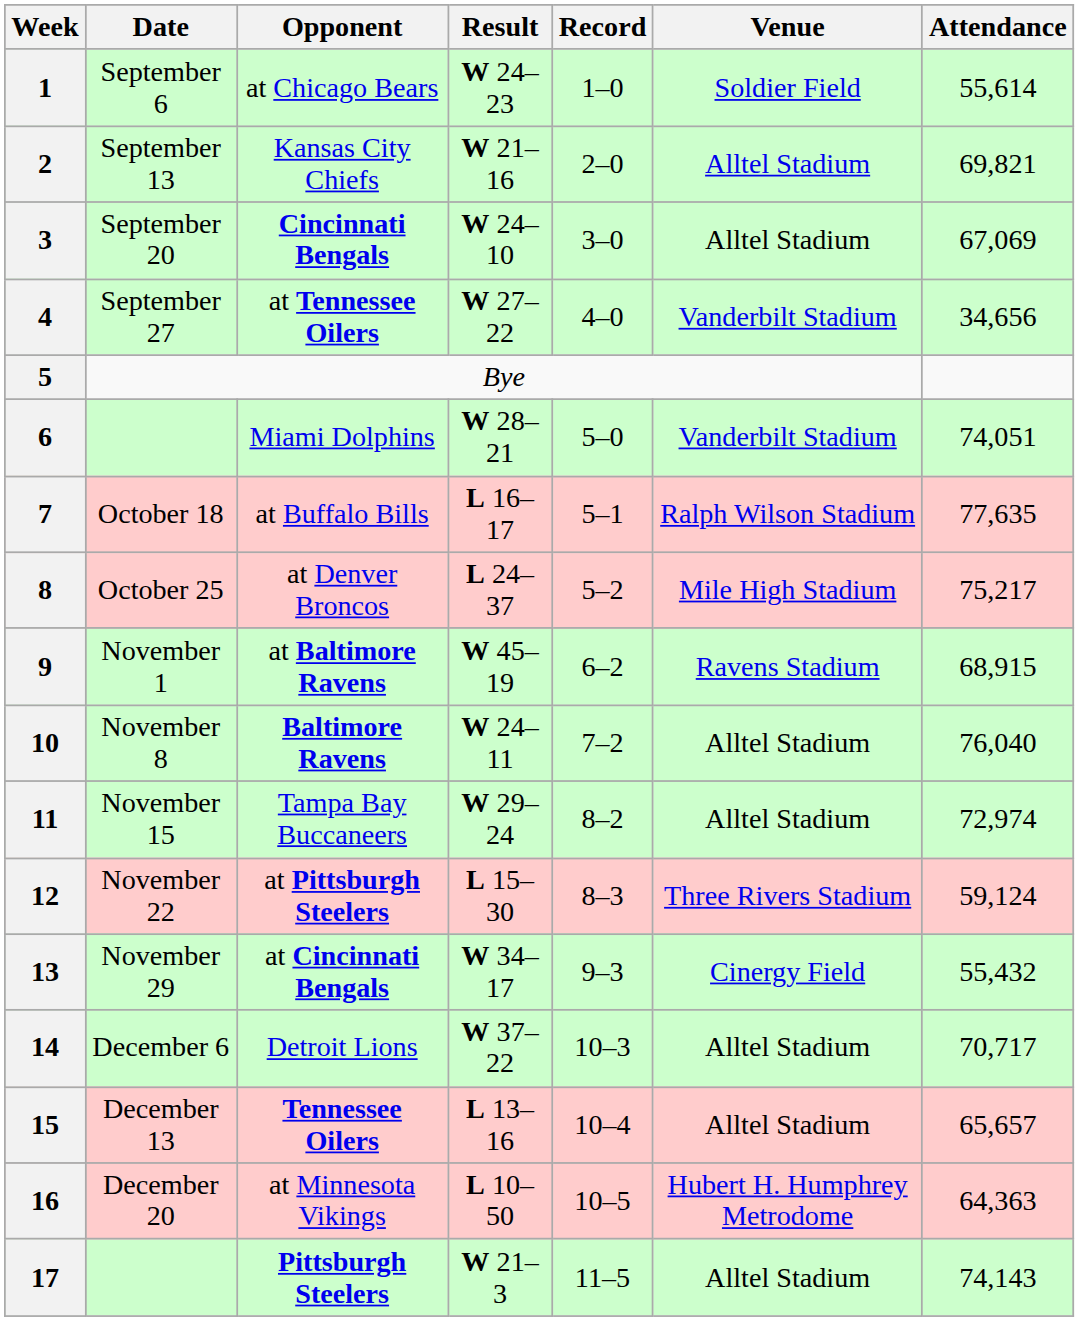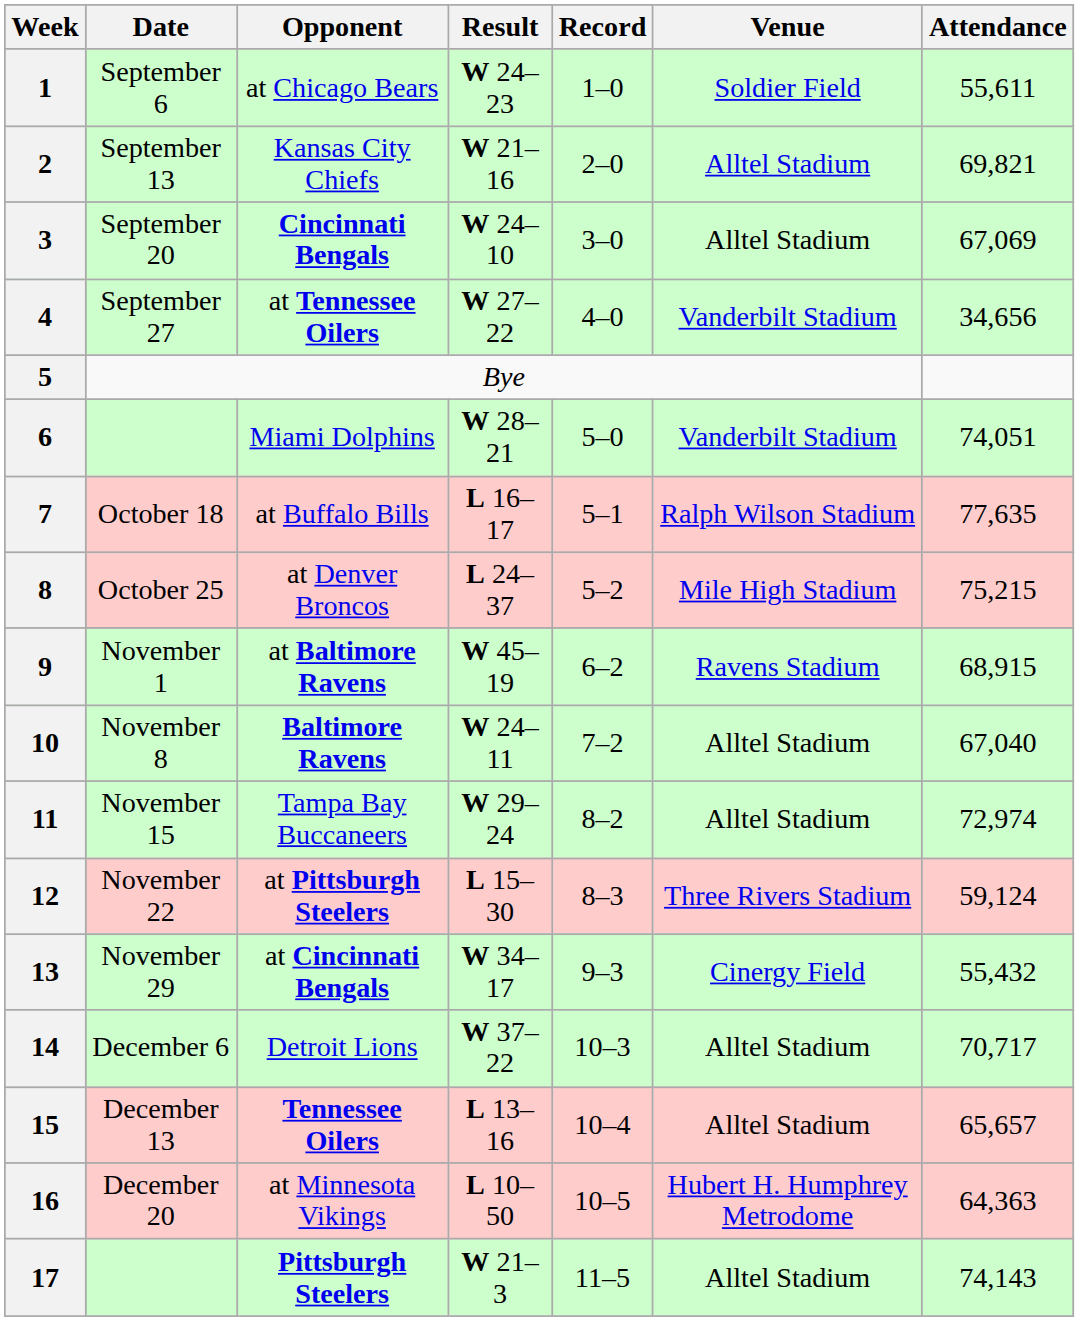(998, 87) 55,614 -> (998, 87) 55,611
(998, 590) 75,217 -> (998, 590) 75,215
(998, 742) 76,040 -> (998, 742) 67,040
